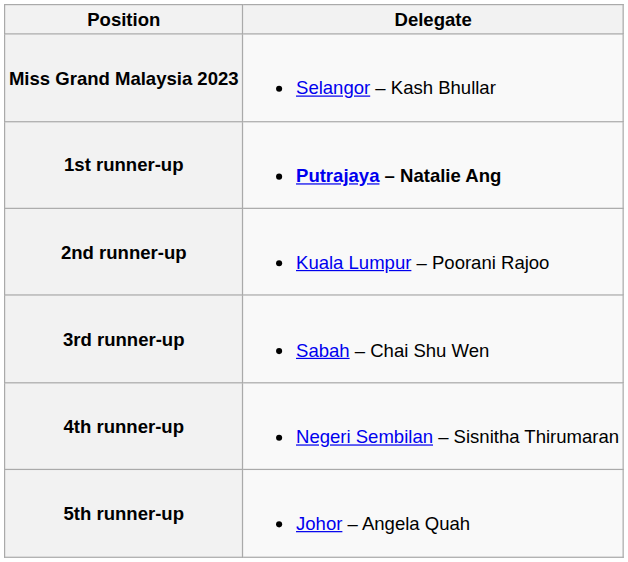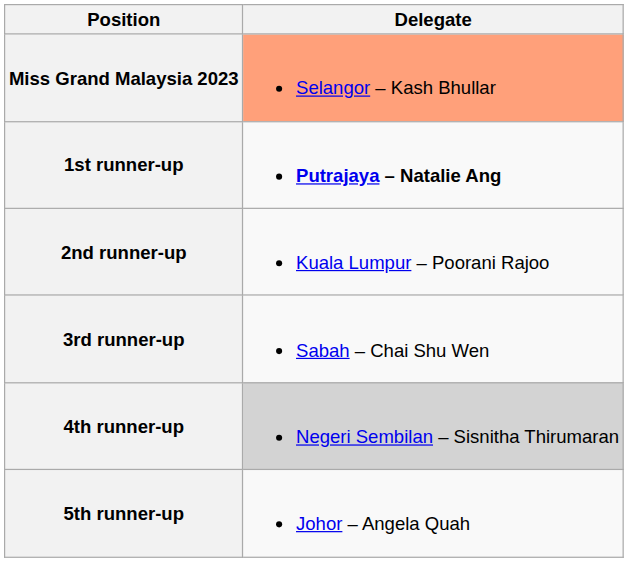(433, 88) no background -> (433, 88) lightsalmon background
(433, 437) no background -> (433, 437) lightgrey background
